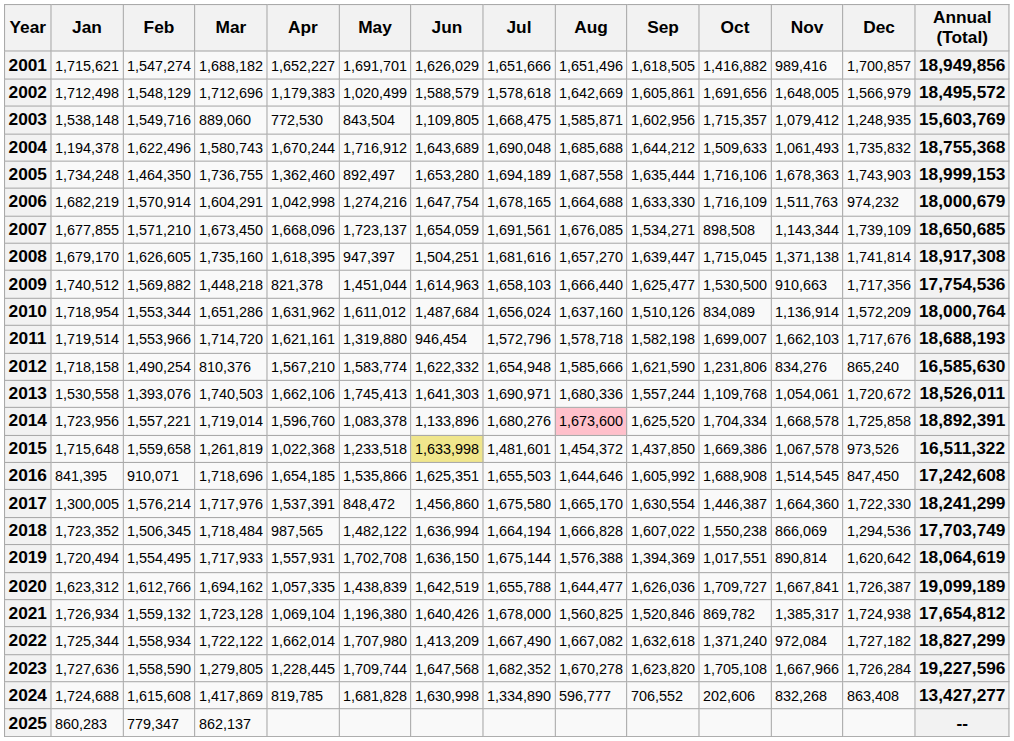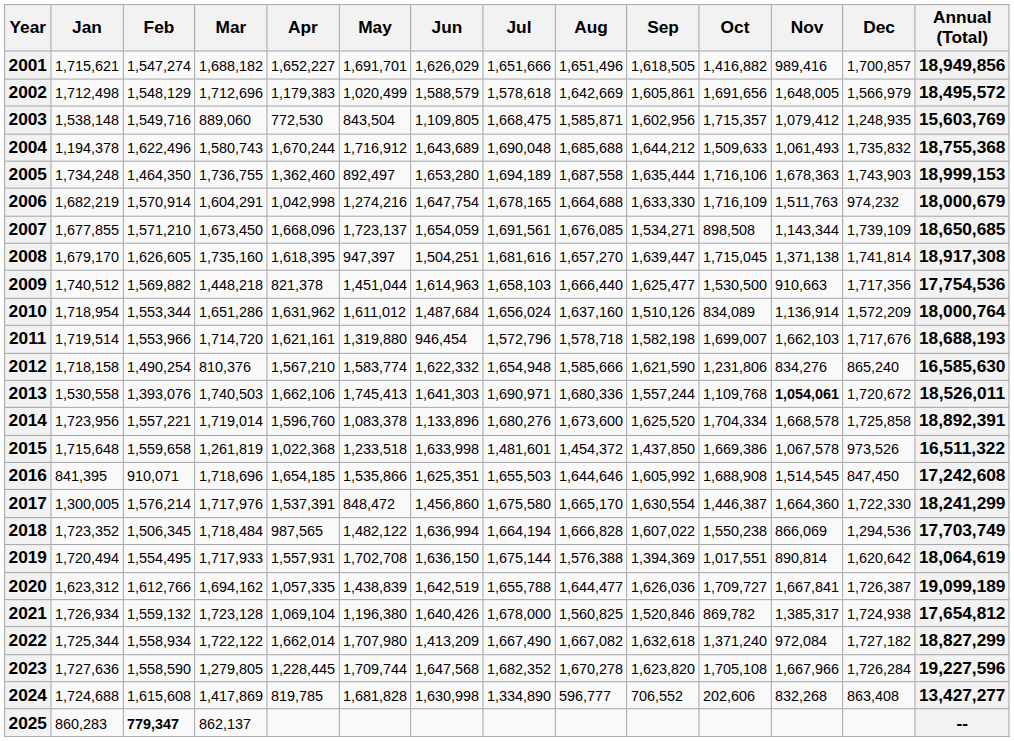(807, 394) normal -> (807, 393) bold
(591, 422) pink background -> (591, 422) no background
(447, 449) khaki background -> (447, 449) no background
(153, 723) normal -> (153, 722) bold
